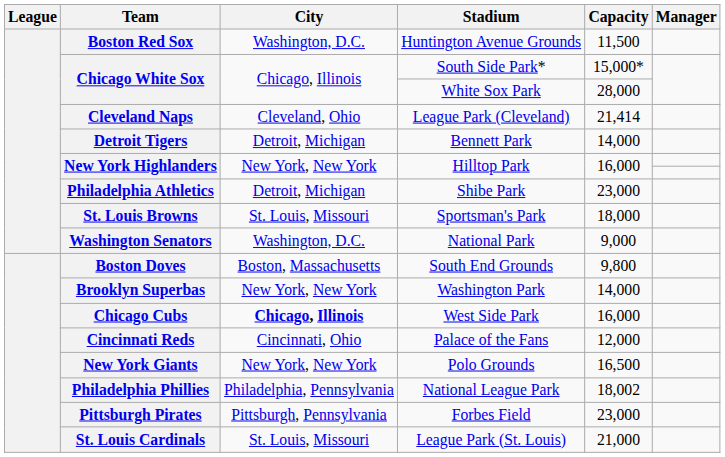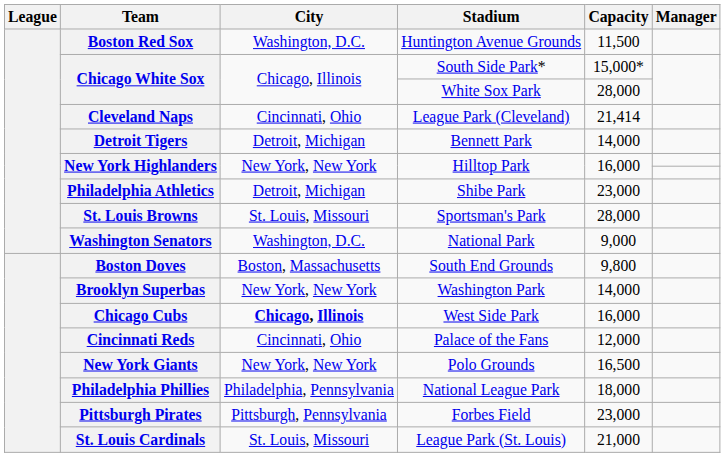(309, 116) Cleveland, Ohio -> (309, 116) Cincinnati, Ohio
(618, 215) 18,000 -> (618, 215) 28,000
(618, 389) 18,002 -> (618, 389) 18,000
